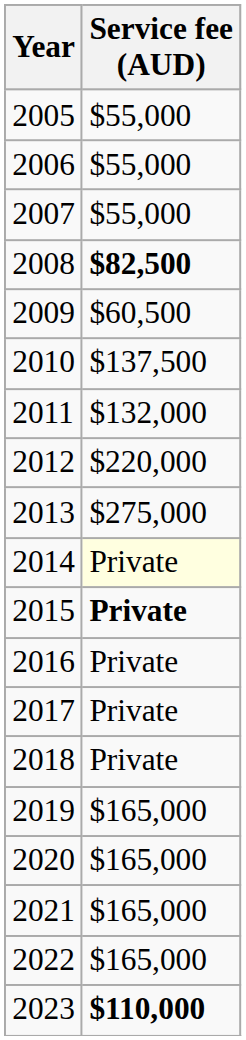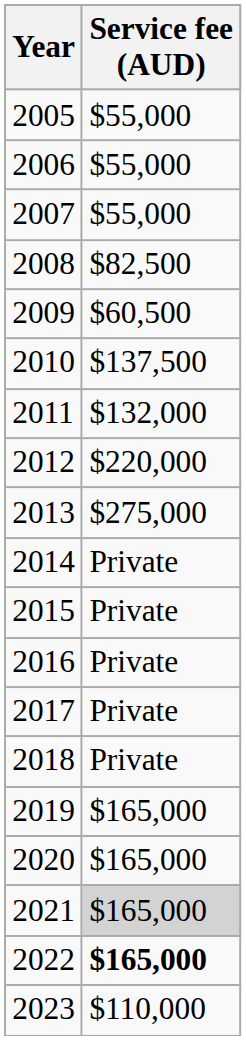(140, 263) bold -> (140, 263) normal
(134, 561) lightyellow background -> (134, 561) no background
(138, 611) bold -> (134, 611) normal
(148, 910) no background -> (148, 910) lightgrey background
(148, 959) normal -> (148, 959) bold
(147, 1009) bold -> (148, 1009) normal
